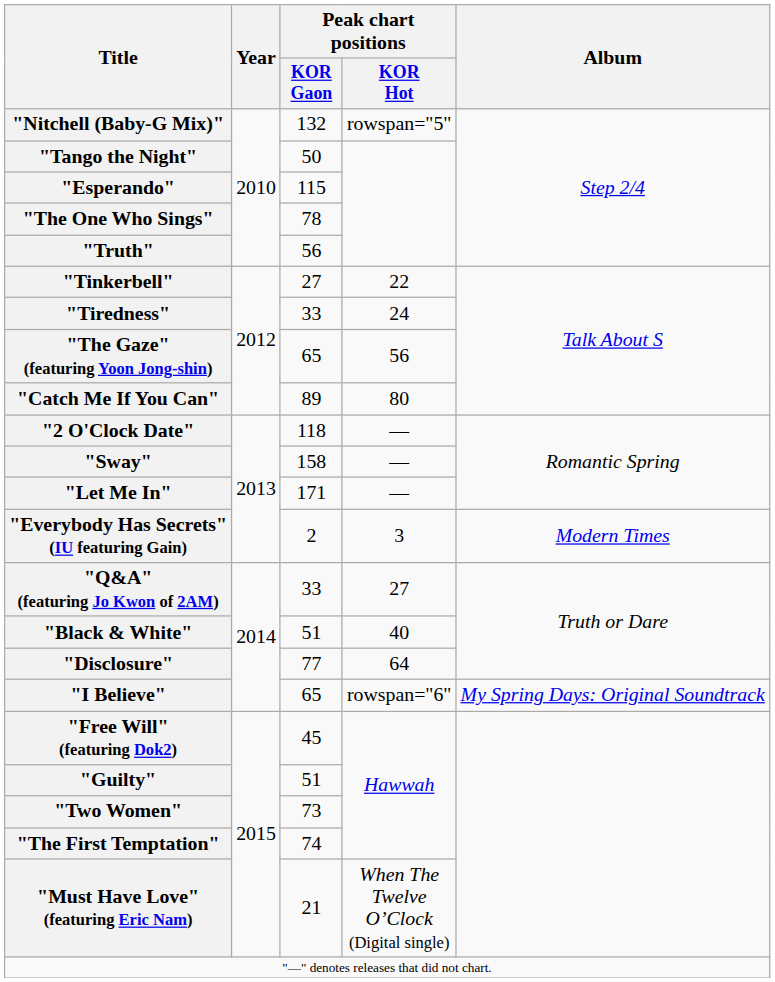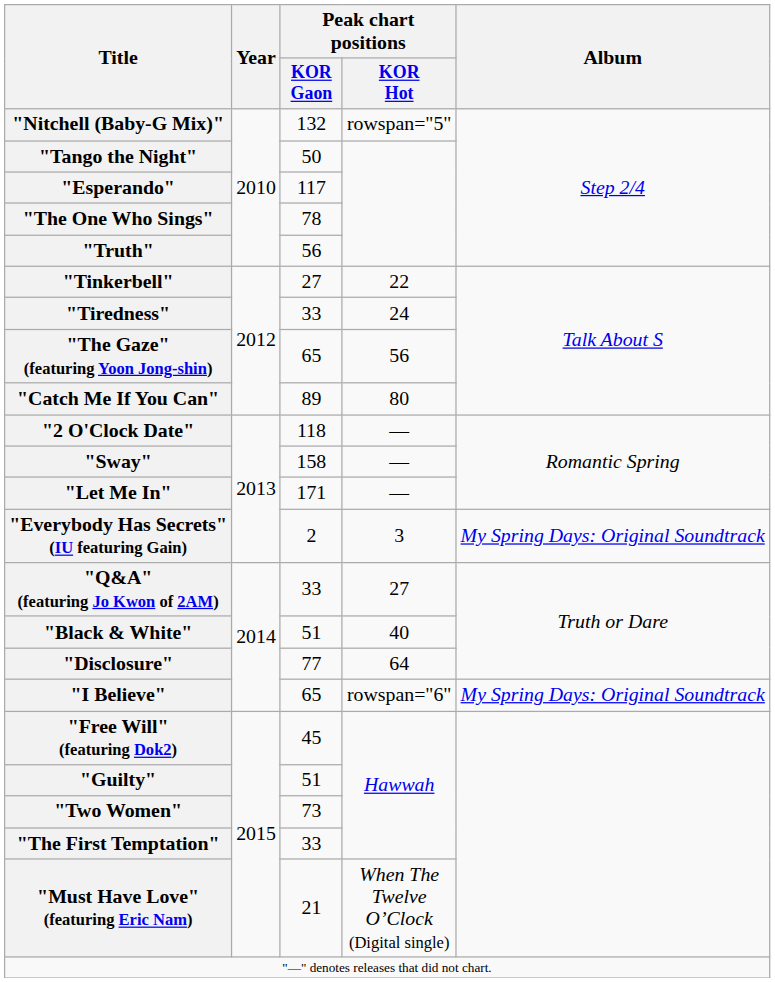(311, 187) 115 -> (311, 187) 117
(613, 535) Modern Times -> (613, 535) My Spring Days: Original Soundtrack
(311, 843) 74 -> (311, 843) 33
